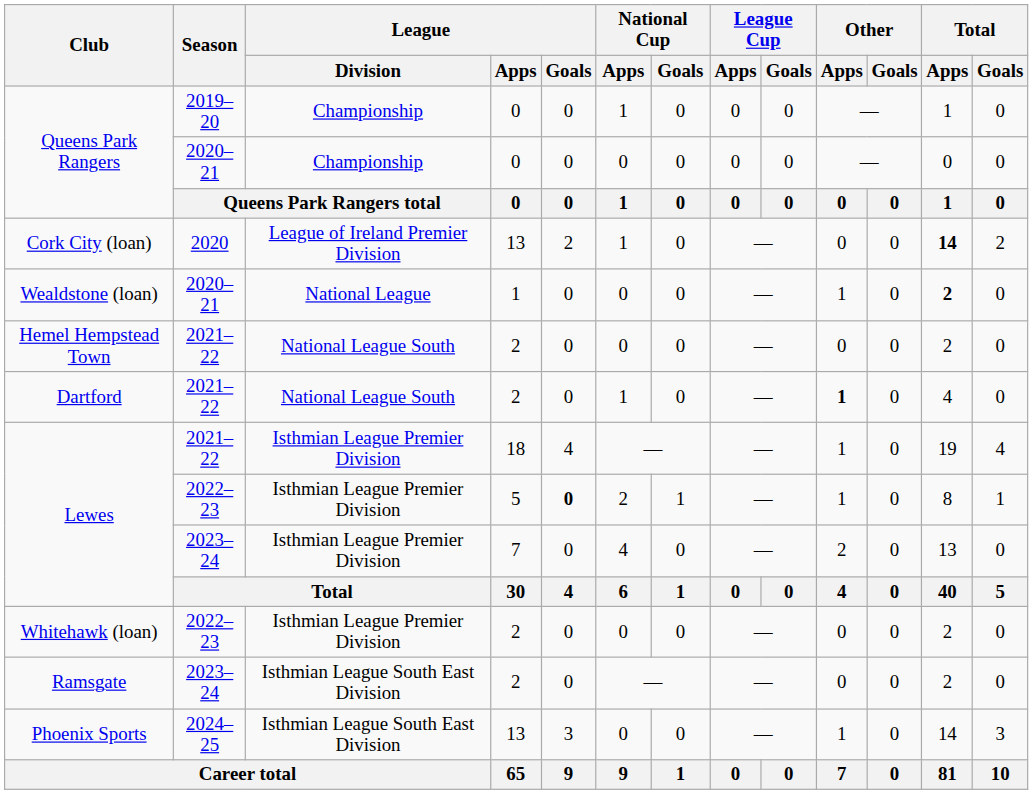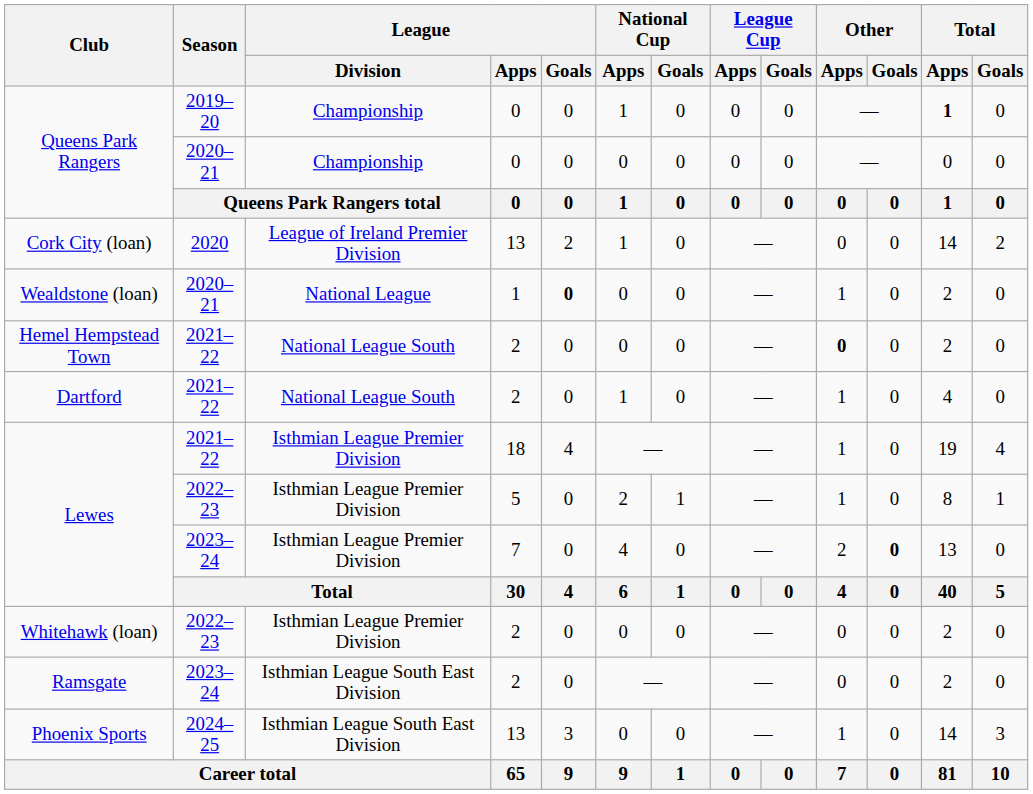(947, 111) normal -> (947, 111) bold
(947, 243) bold -> (947, 243) normal
(568, 294) normal -> (568, 294) bold
(947, 294) bold -> (947, 294) normal
(842, 345) normal -> (842, 345) bold
(842, 397) bold -> (842, 397) normal
(568, 499) bold -> (568, 499) normal
(895, 550) normal -> (895, 550) bold
